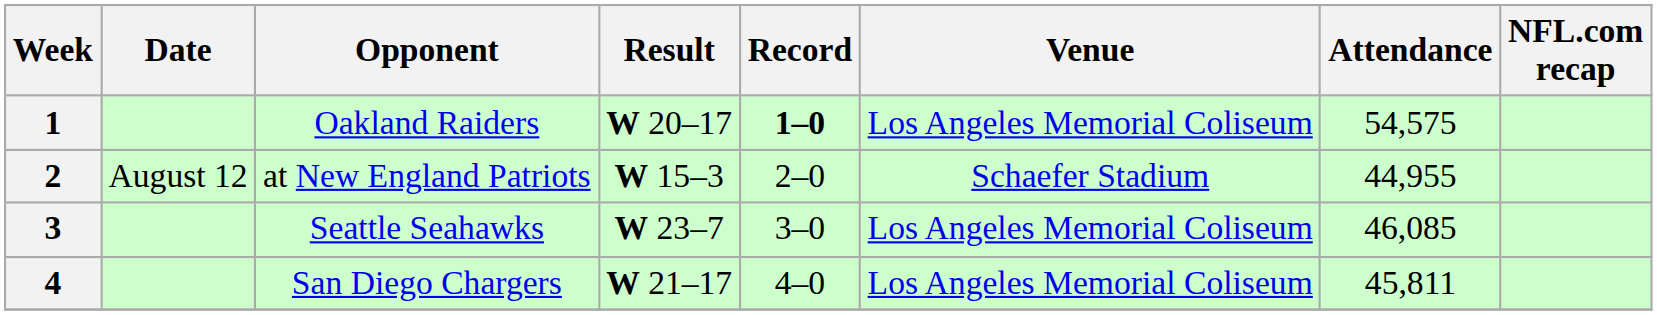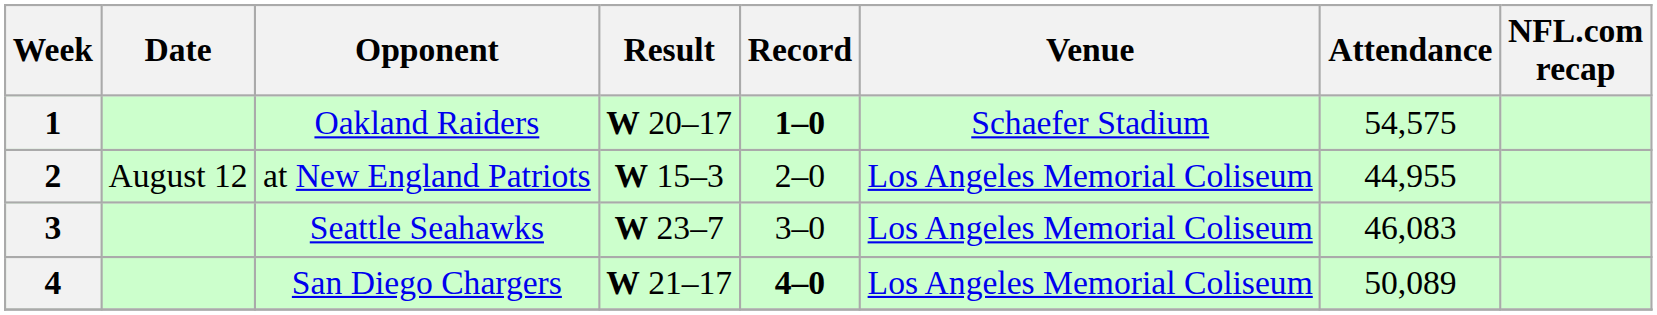(1090, 122) Los Angeles Memorial Coliseum -> (1090, 122) Schaefer Stadium
(1090, 175) Schaefer Stadium -> (1090, 175) Los Angeles Memorial Coliseum
(1410, 228) 46,085 -> (1410, 228) 46,083
(800, 282) normal -> (800, 282) bold
(1410, 282) 45,811 -> (1410, 282) 50,089
